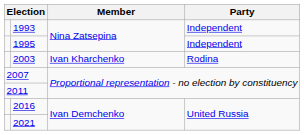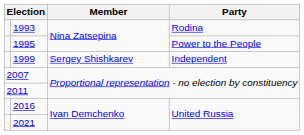(214, 28) Independent -> (187, 28) Rodina
(214, 43) Independent -> (216, 43) Power to the People
+ row: (24, 59)
- row: (24, 59)
